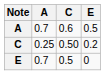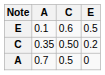(18, 29) A -> (18, 29) E
(41, 29) 0.7 -> (41, 29) 0.1
(44, 45) 0.25 -> (44, 45) 0.35
(18, 61) E -> (18, 61) A
